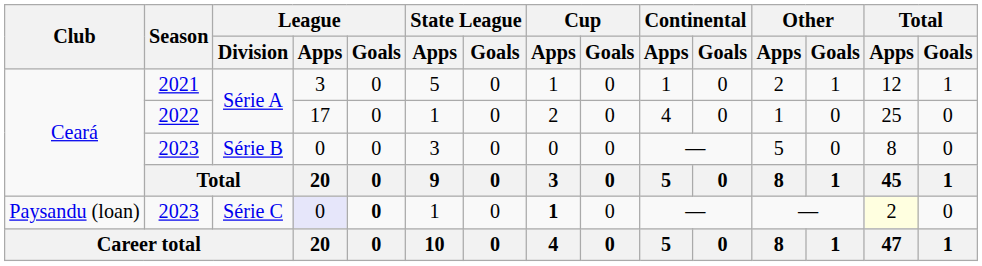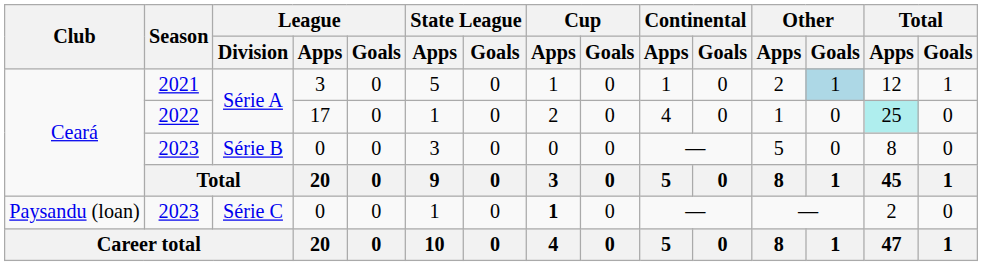(835, 84) no background -> (835, 84) lightblue background
(892, 116) no background -> (892, 116) paleturquoise background
(320, 212) lavender background -> (320, 212) no background
(376, 212) bold -> (376, 212) normal
(892, 212) lightyellow background -> (892, 212) no background
